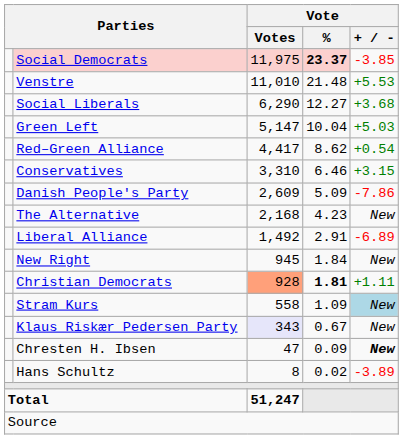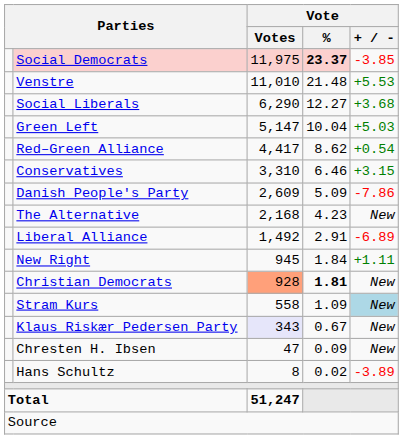(382, 260) New -> (374, 260) +1.11
(374, 283) +1.11 -> (382, 283) New
(382, 349) bold -> (382, 349) normal
